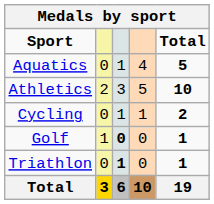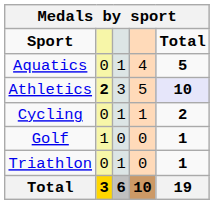(104, 90) normal -> (104, 90) bold
(183, 90) no background -> (183, 90) lavender background
(121, 139) bold -> (121, 139) normal
(121, 163) bold -> (121, 163) normal
